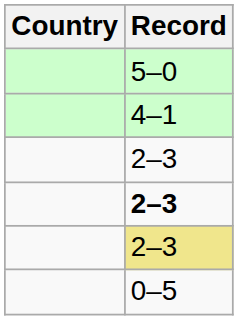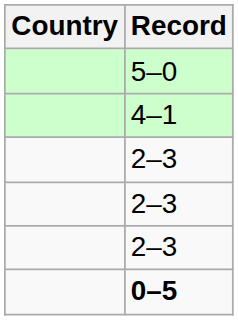(154, 203) bold -> (154, 203) normal
(154, 247) khaki background -> (154, 247) no background
(154, 291) normal -> (154, 291) bold
